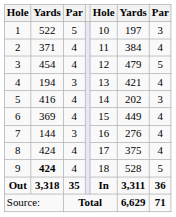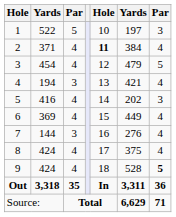(104, 47) normal -> (104, 47) bold
(47, 168) bold -> (47, 168) normal
(160, 168) normal -> (160, 168) bold
